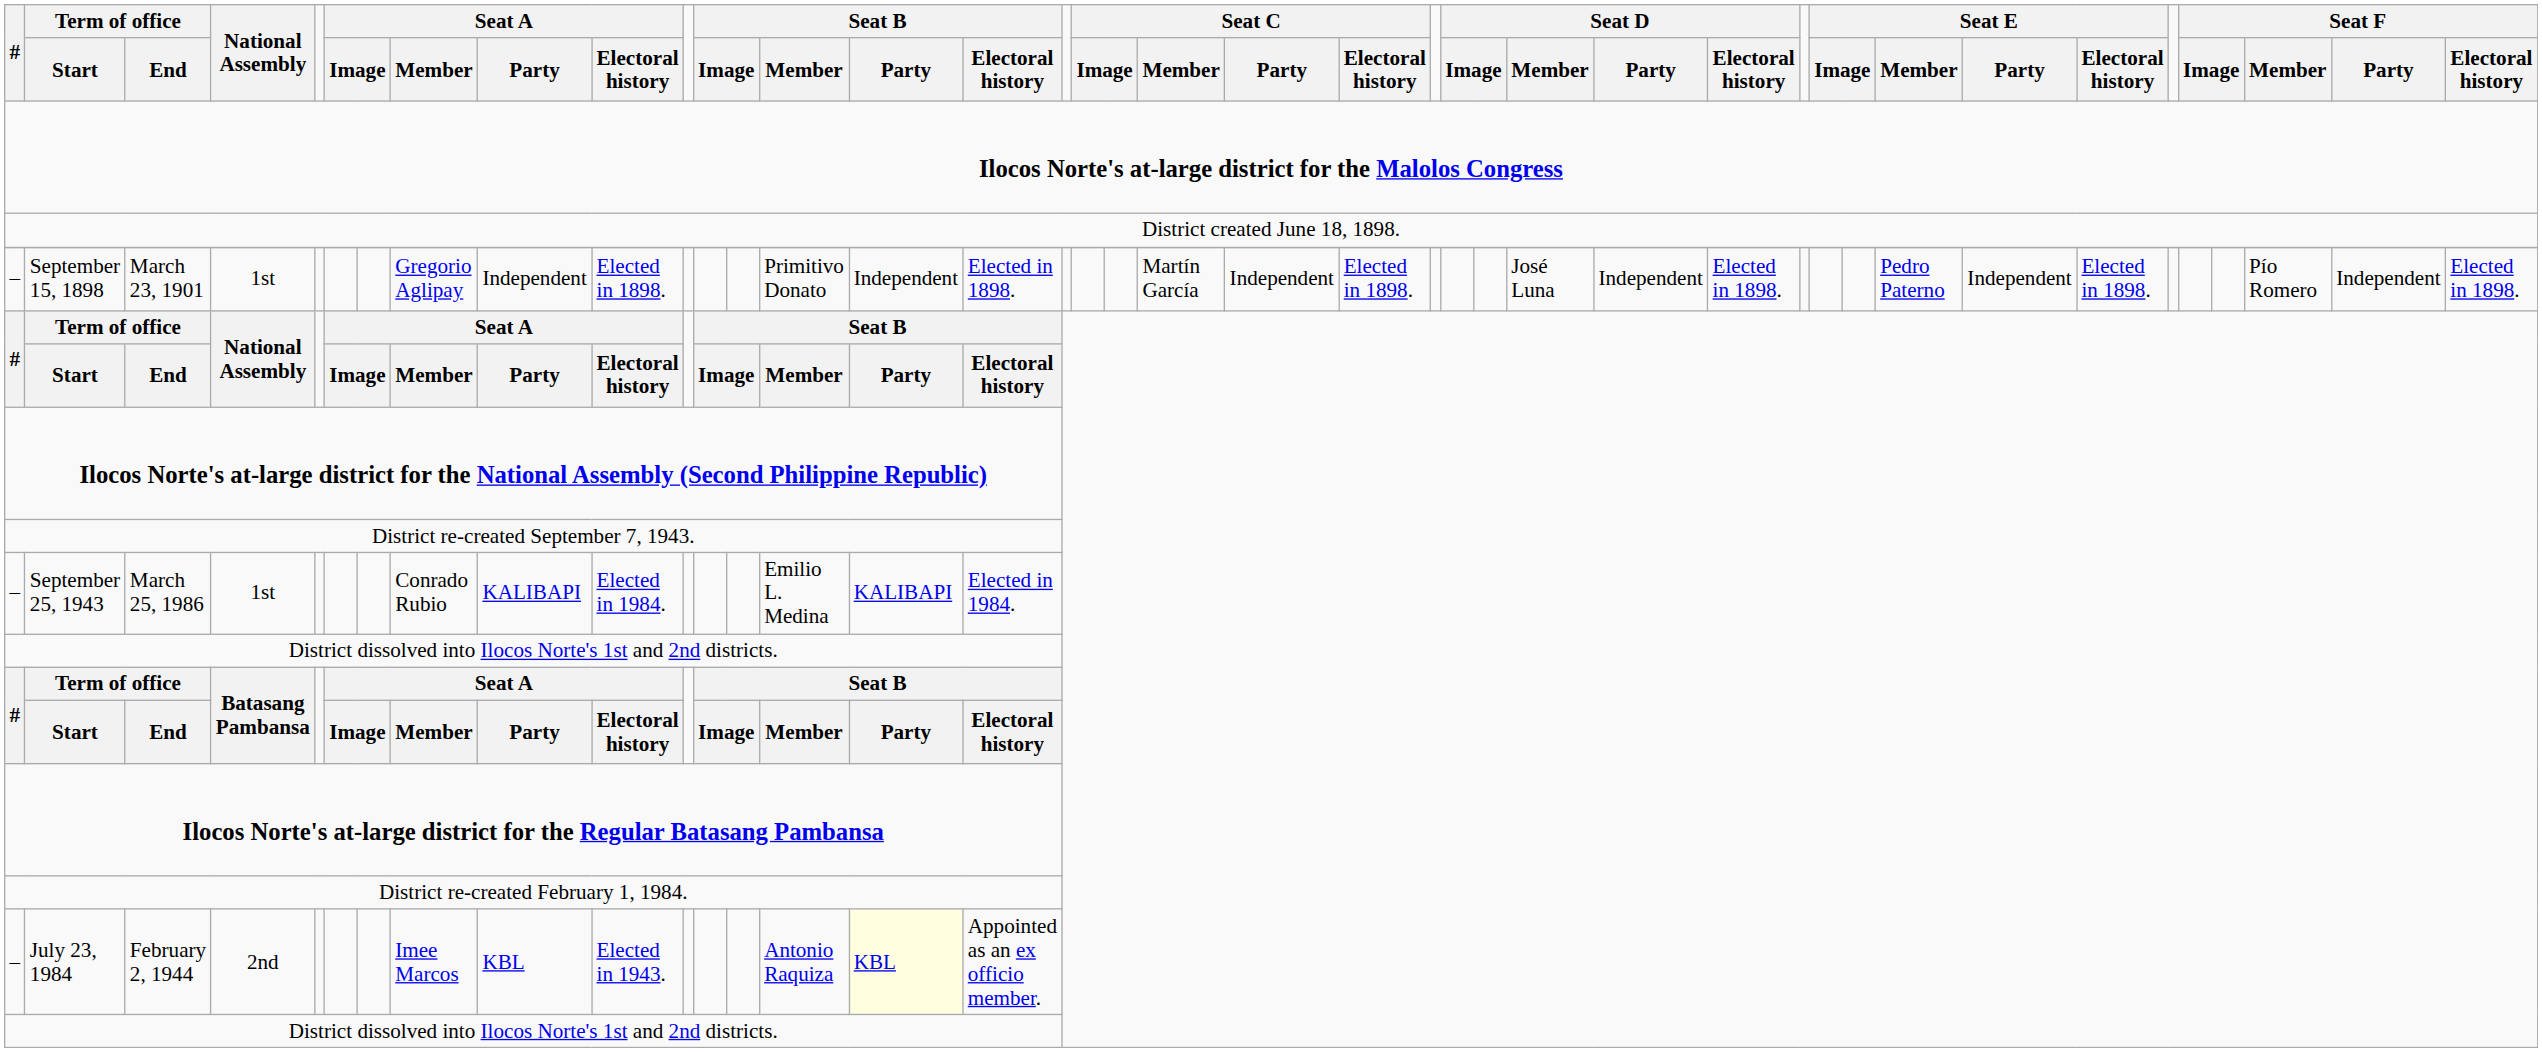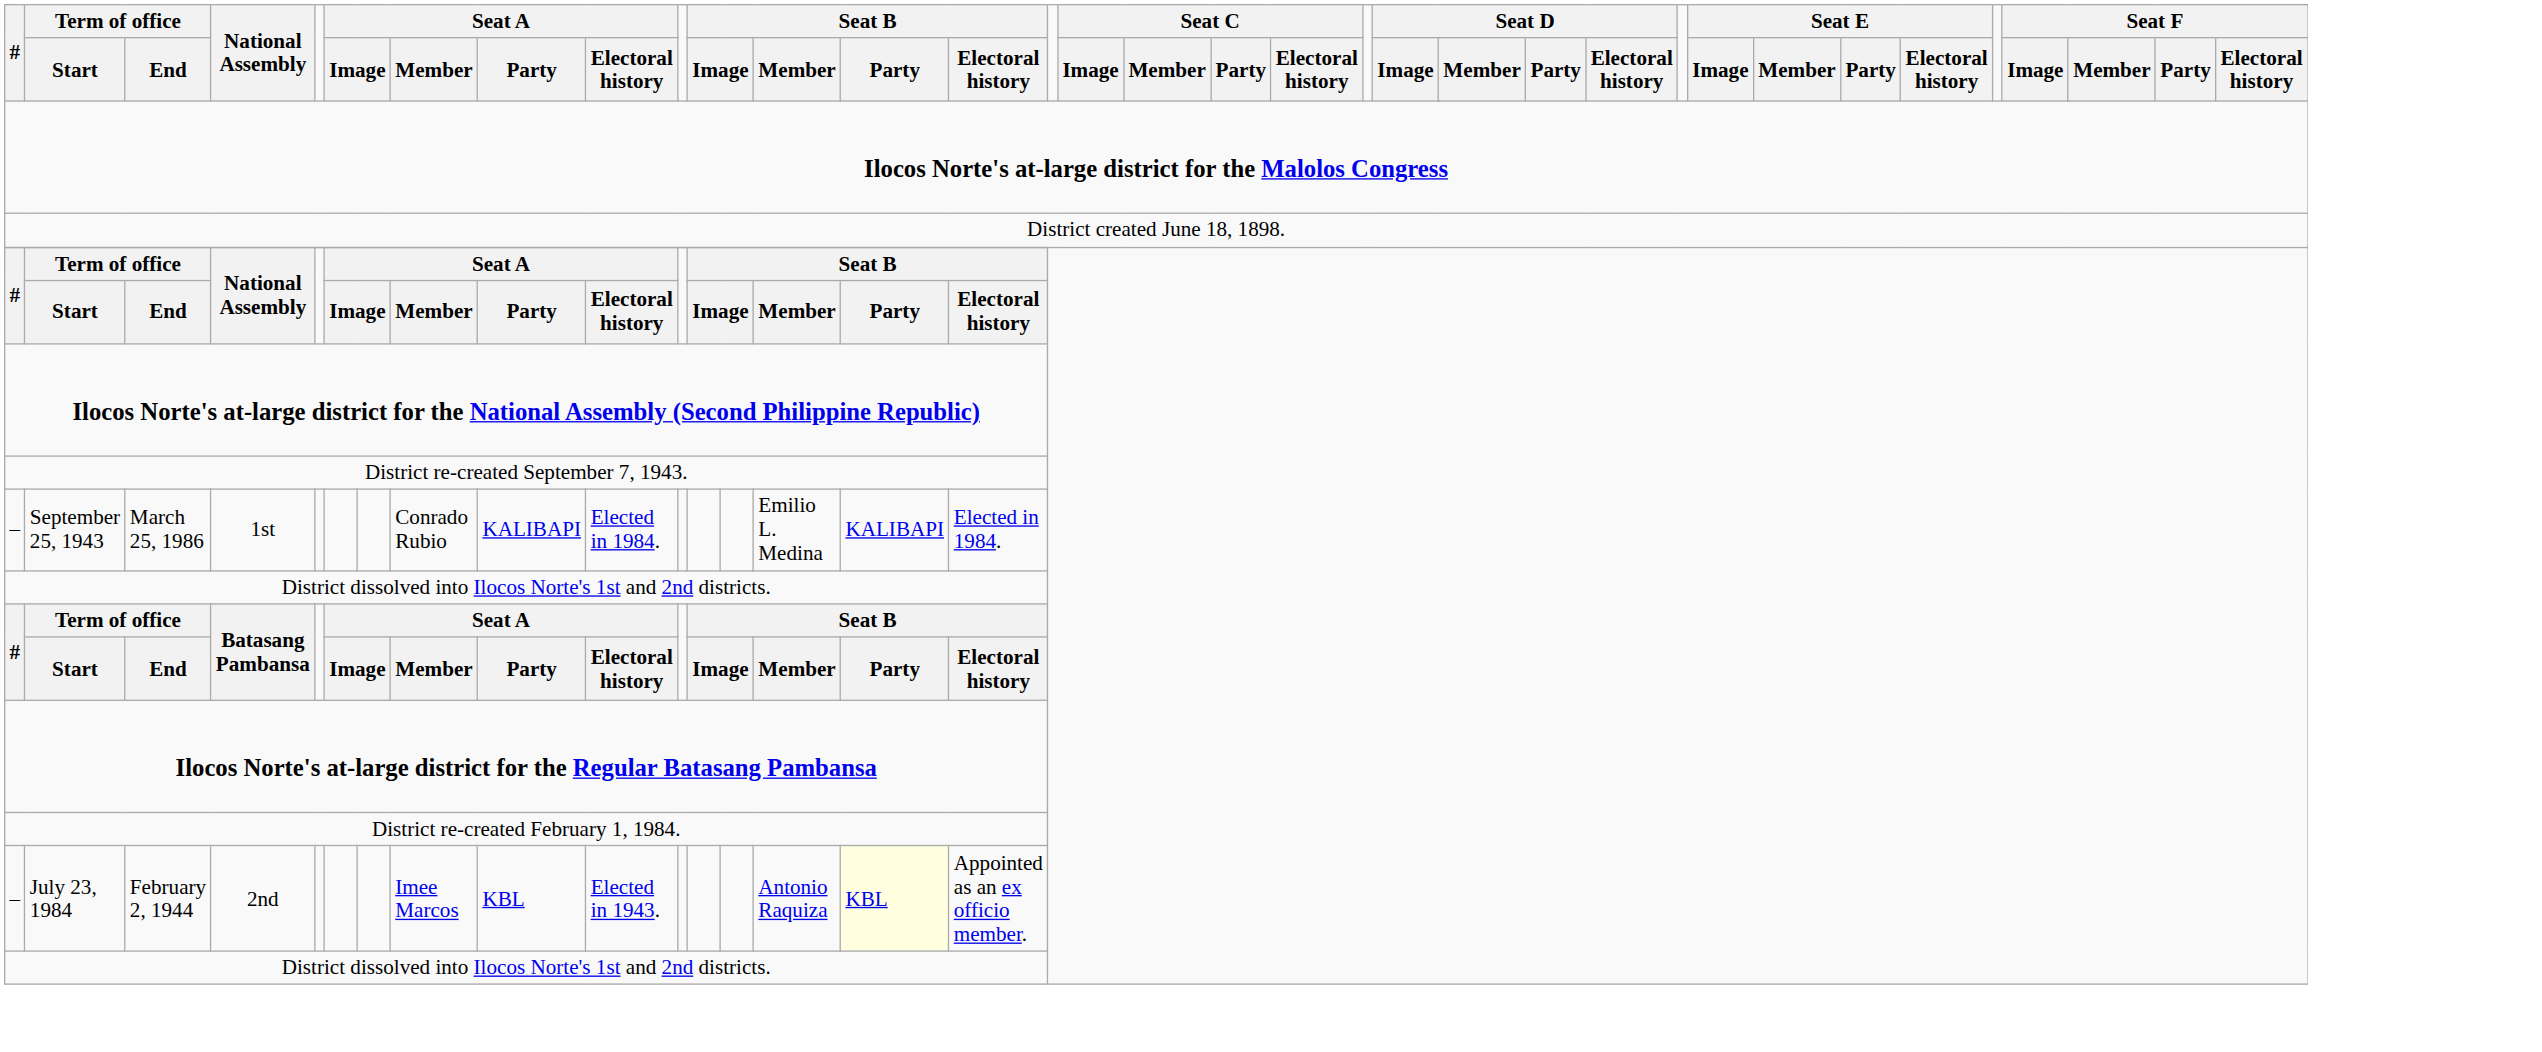- row: (75, 278)
